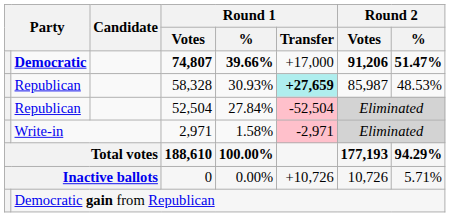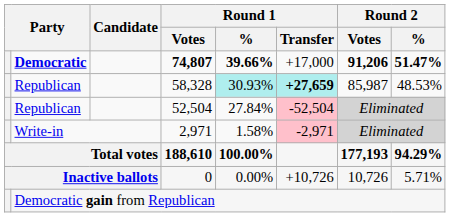(251, 85) no background -> (251, 85) paleturquoise background
